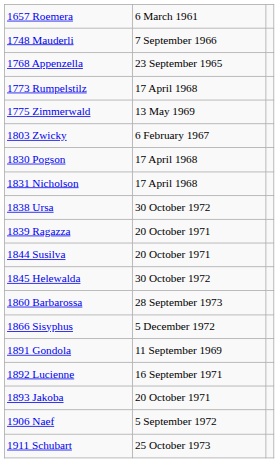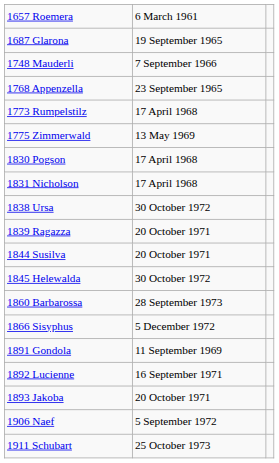+ row: (38, 40)
- row: (37, 135)
